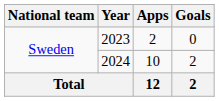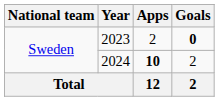(193, 38) normal -> (193, 38) bold
(153, 61) normal -> (153, 61) bold
